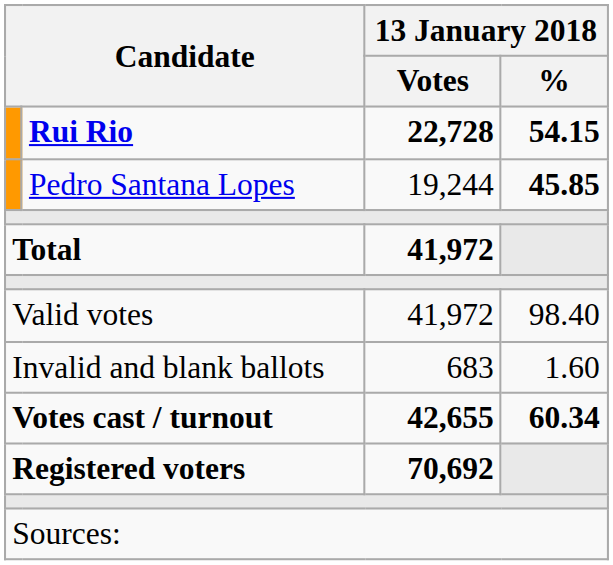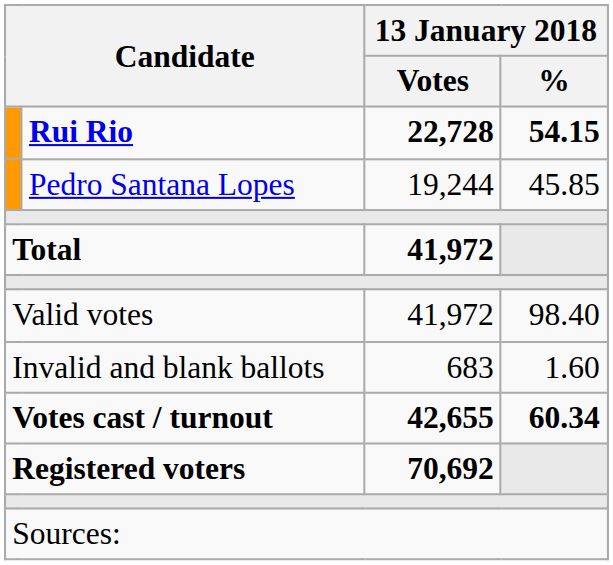(564, 182) bold -> (564, 182) normal
